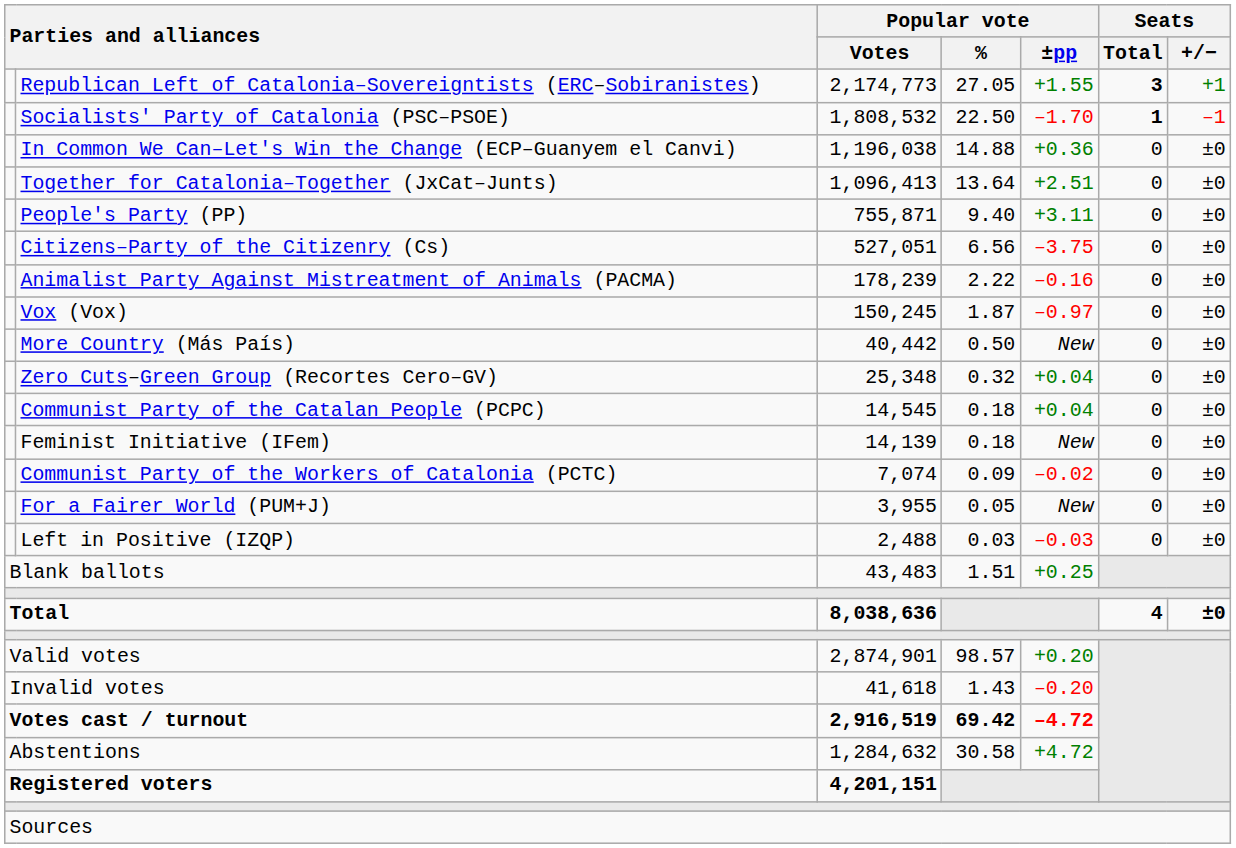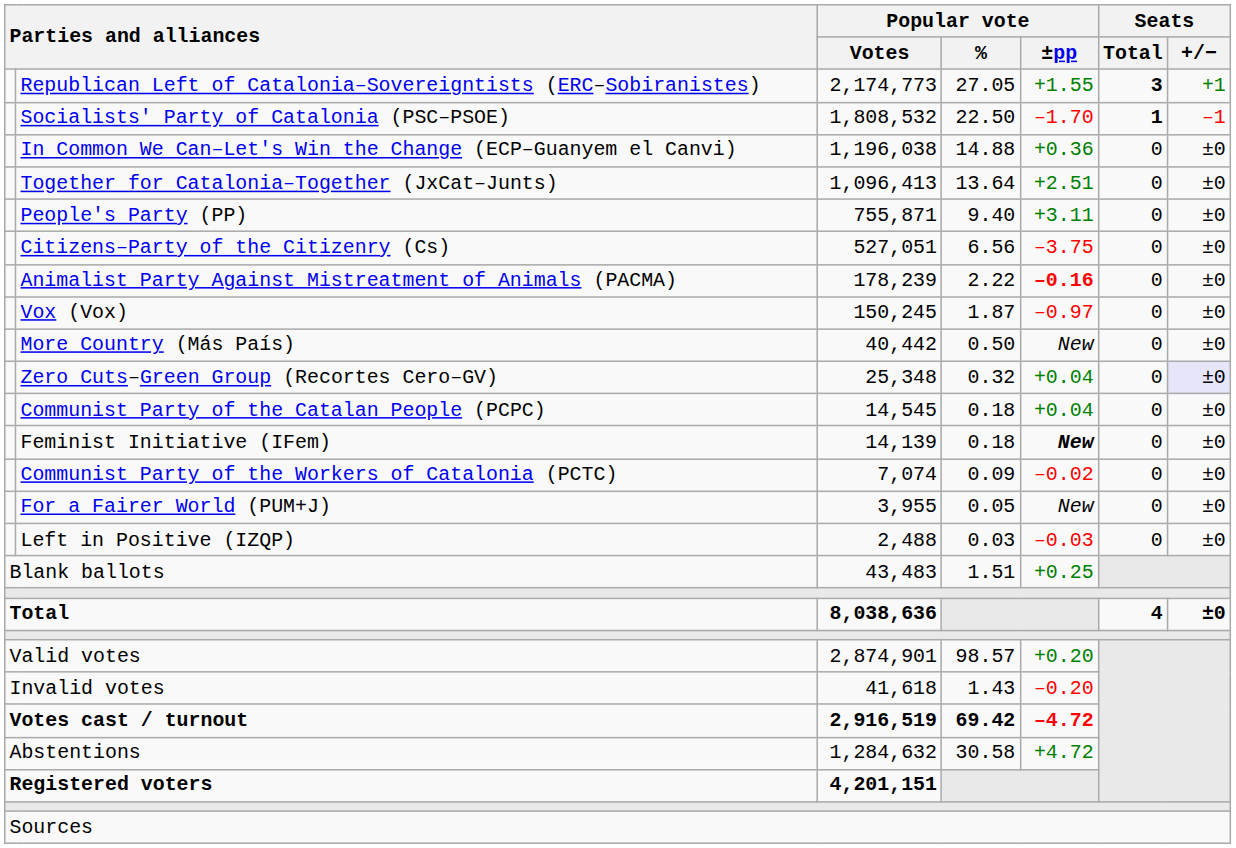(1064, 280) normal -> (1064, 280) bold
(1214, 378) no background -> (1214, 378) lavender background
(1076, 442) normal -> (1076, 442) bold
